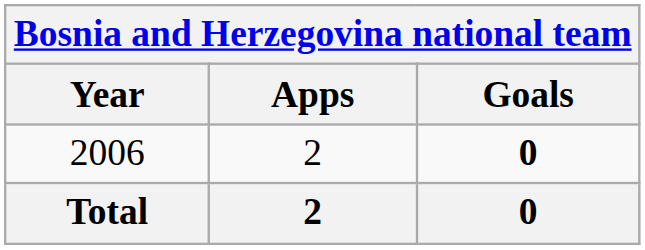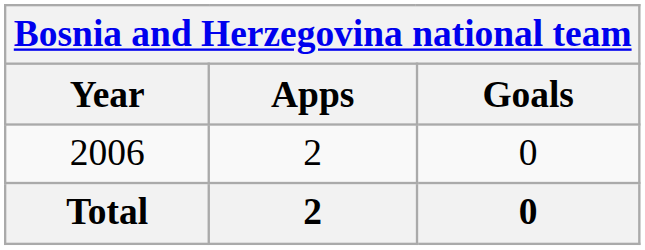(528, 152) bold -> (528, 152) normal
